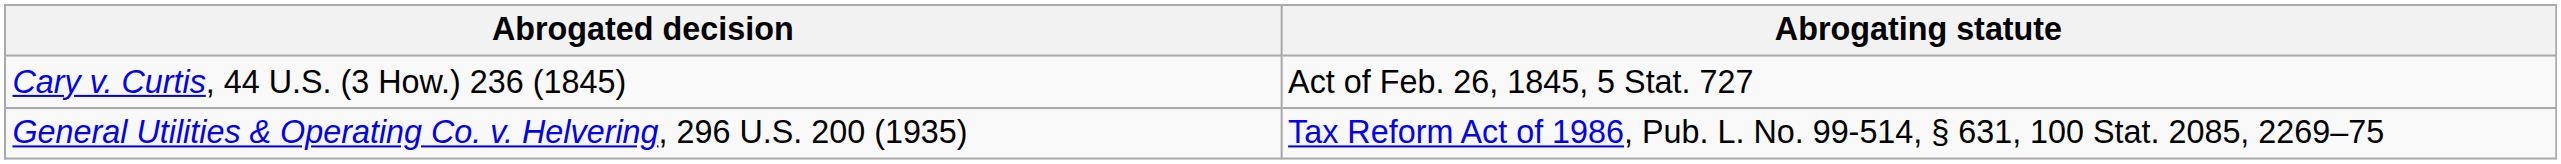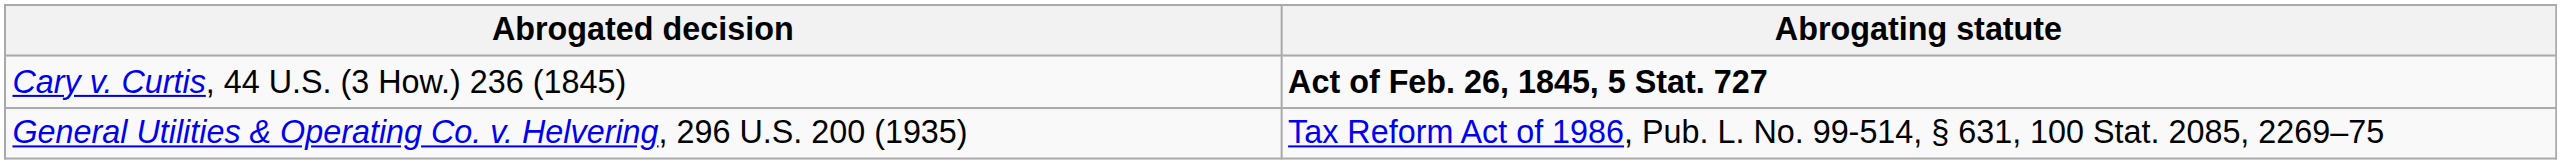(1521, 81) normal -> (1528, 81) bold
